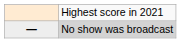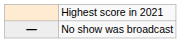(117, 29) lightgrey background -> (117, 29) no background
